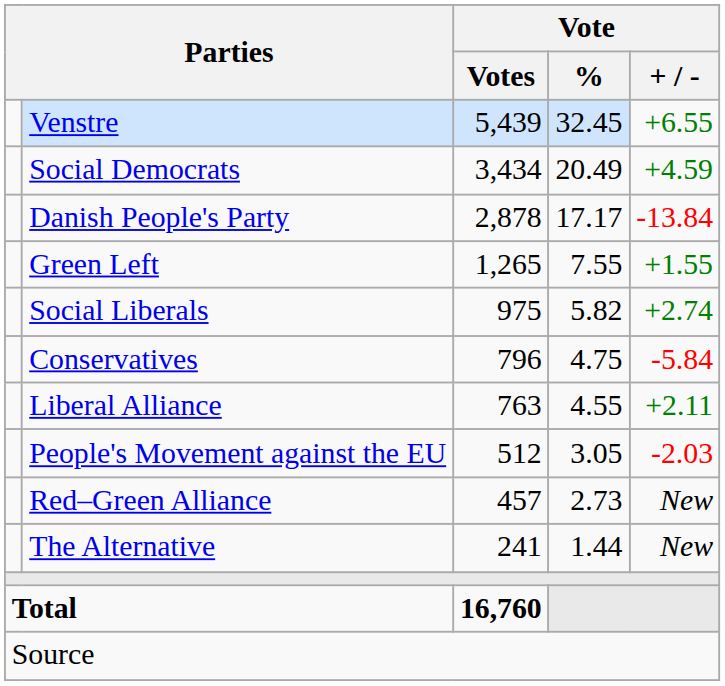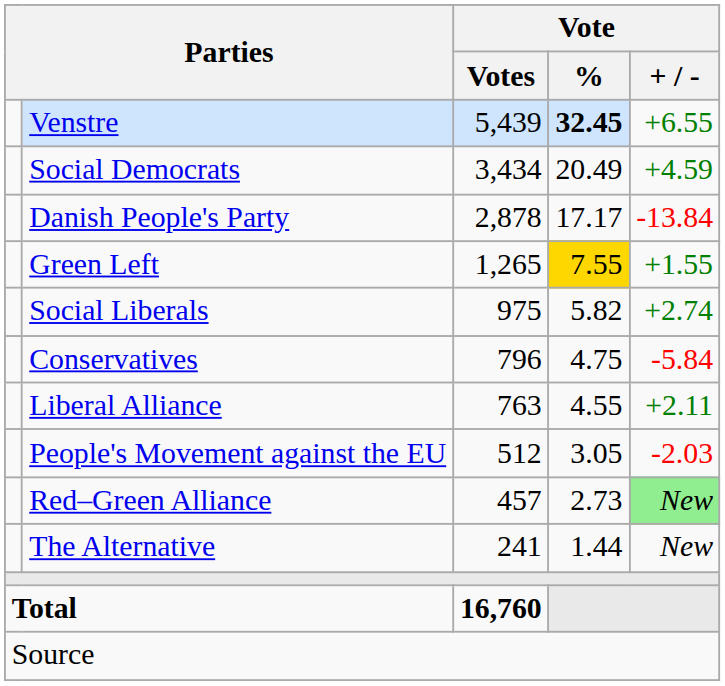(589, 122) normal -> (589, 122) bold
(596, 264) no background -> (596, 264) gold background
(687, 500) no background -> (687, 500) lightgreen background
